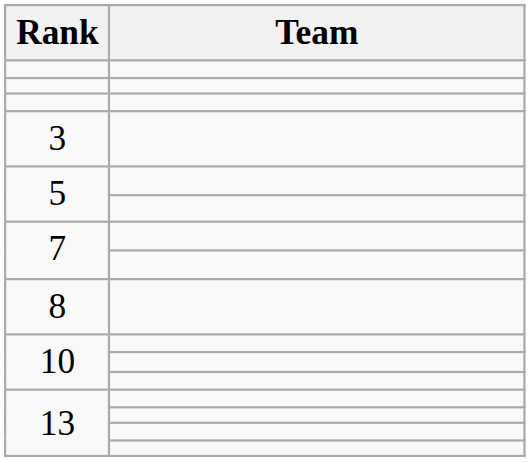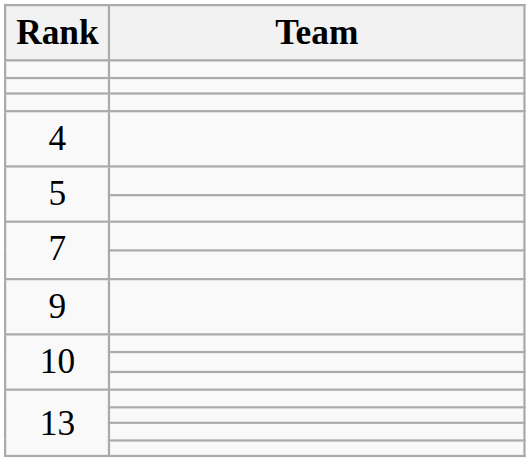(57, 137) 3 -> (57, 137) 4
(57, 305) 8 -> (57, 305) 9
